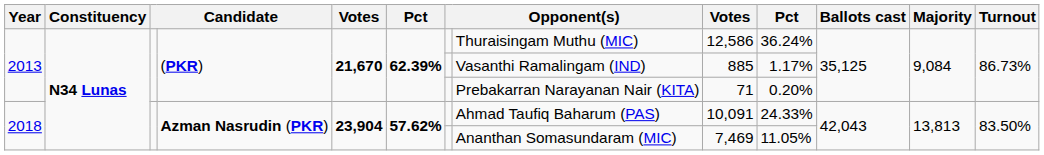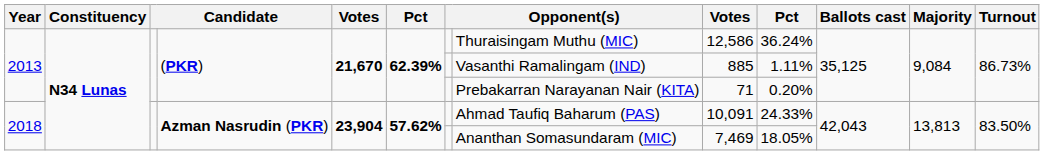(791, 65) 1.17% -> (791, 65) 1.11%
(786, 138) 11.05% -> (787, 138) 18.05%
